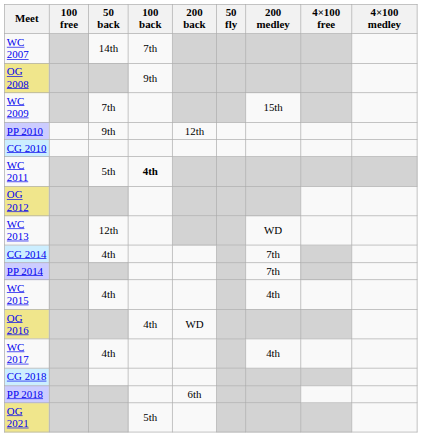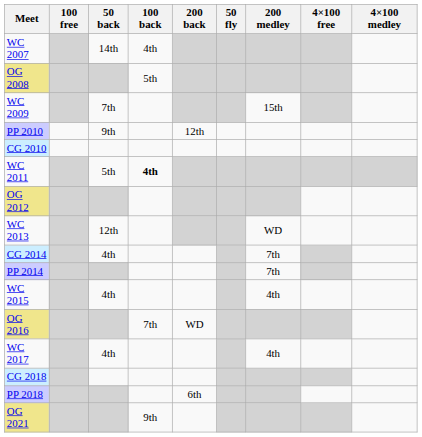(150, 48) 7th -> (150, 48) 4th
(150, 78) 9th -> (150, 78) 5th
(150, 324) 4th -> (150, 324) 7th
(150, 417) 5th -> (150, 417) 9th
